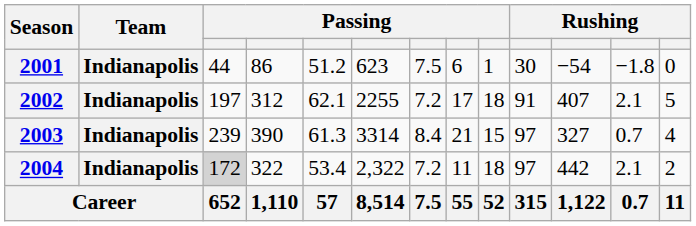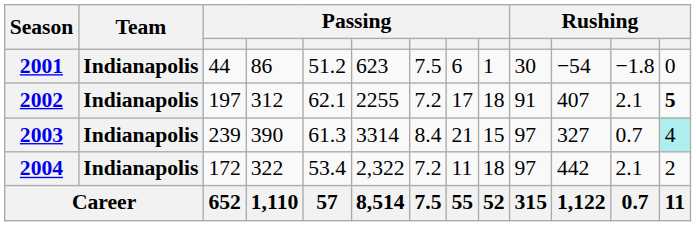(670, 100) normal -> (670, 100) bold
(670, 134) no background -> (670, 134) paleturquoise background
(225, 168) lightgrey background -> (225, 168) no background
